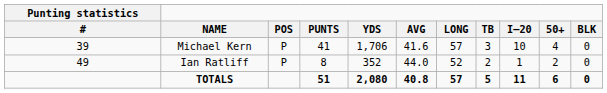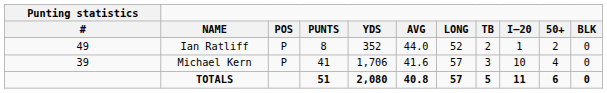rows swapped: (215, 46) <-> (215, 63)
